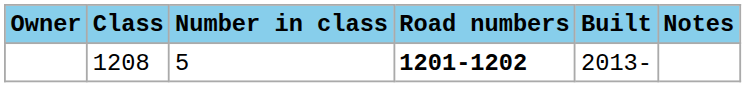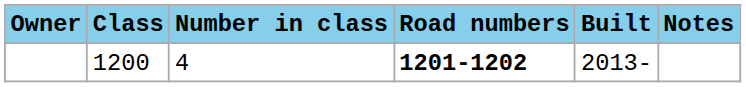(121, 63) 1208 -> (121, 63) 1200
(182, 63) 5 -> (182, 63) 4
